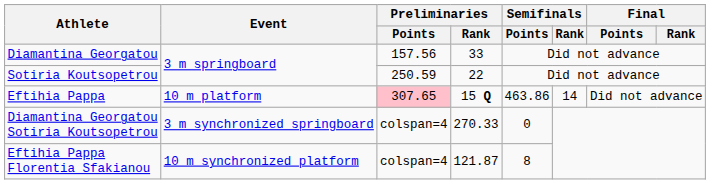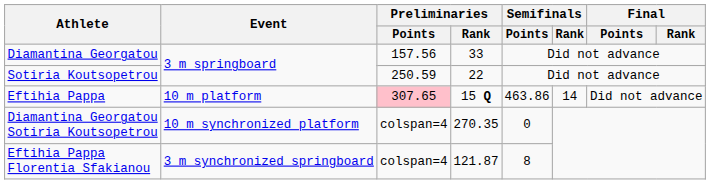(269, 125) 3 m synchronized springboard -> (261, 125) 10 m synchronized platform
(476, 125) 270.33 -> (476, 125) 270.35
(261, 161) 10 m synchronized platform -> (269, 161) 3 m synchronized springboard
